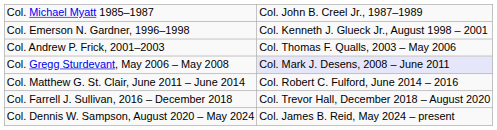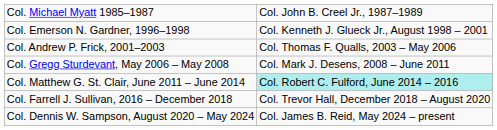(354, 64) lavender background -> (354, 64) no background
(359, 82) no background -> (359, 82) paleturquoise background
